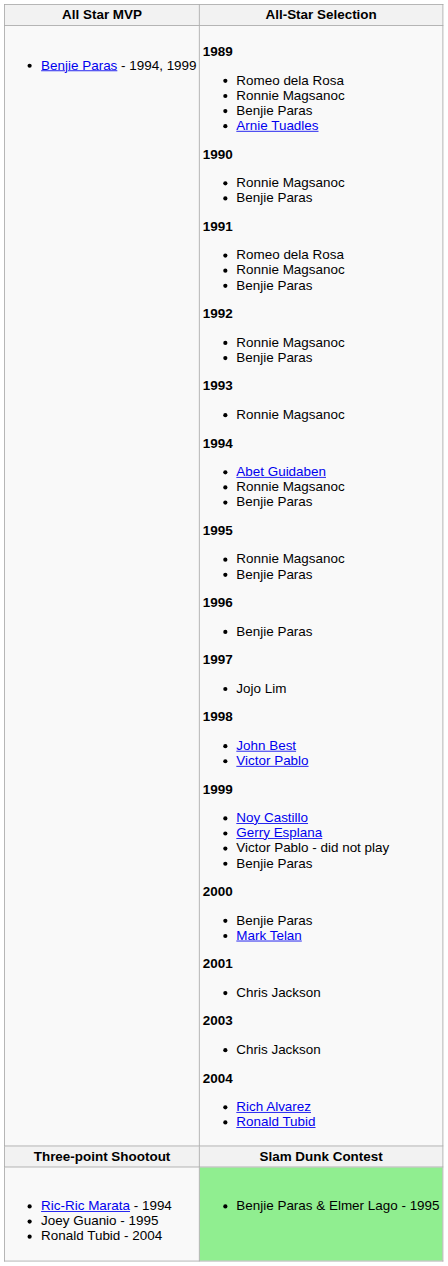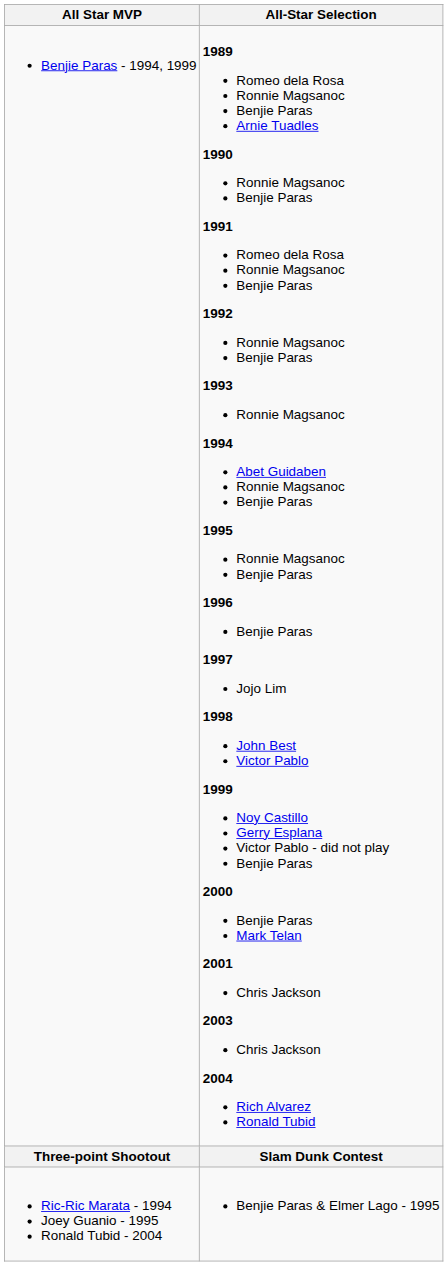(321, 1206) lightgreen background -> (321, 1206) no background
